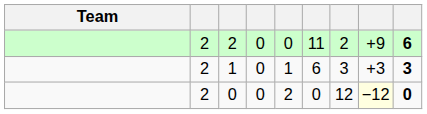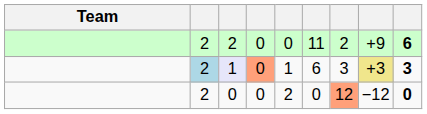(204, 69) no background -> (204, 69) lightblue background
(232, 69) no background -> (232, 69) lavender background
(260, 69) no background -> (260, 69) lightsalmon background
(376, 69) no background -> (376, 69) khaki background
(344, 95) no background -> (344, 95) lightsalmon background
(376, 95) lightyellow background -> (376, 95) no background
